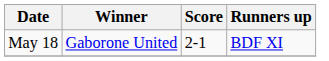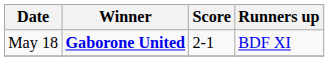(121, 42) normal -> (125, 42) bold
